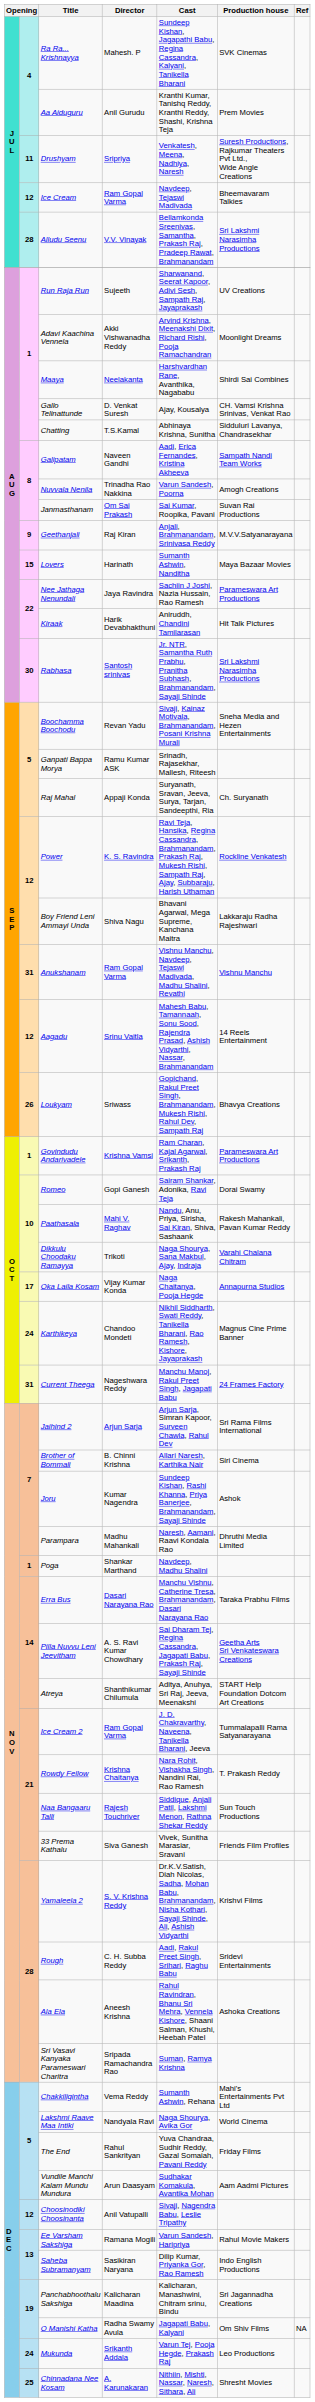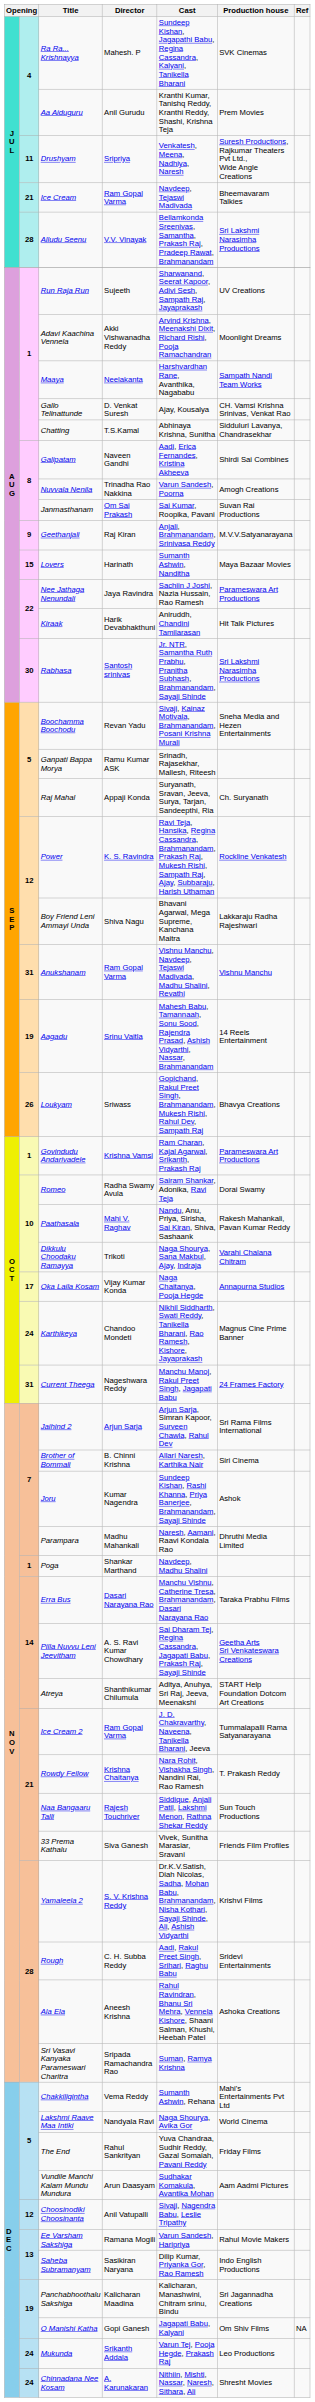(29, 197) 12 -> (29, 197) 21
(254, 380) Shirdi Sai Combines -> (246, 380) Sampath Nandi Team Works
(246, 459) Sampath Nandi Team Works -> (254, 459) Shirdi Sai Combines
(29, 1036) 12 -> (29, 1036) 19
(127, 1189) Gopi Ganesh -> (129, 1189) Radha Swamy Avula
(129, 2328) Radha Swamy Avula -> (127, 2328) Gopi Ganesh
(29, 2382) 25 -> (29, 2382) 24
